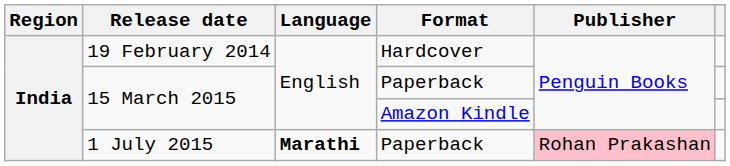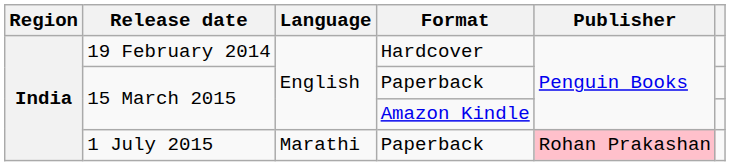(320, 145) bold -> (320, 145) normal
